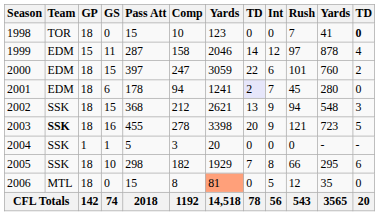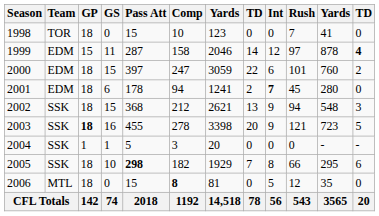(358, 32) bold -> (358, 32) normal
(358, 51) normal -> (358, 51) bold
(249, 88) lavender background -> (249, 88) no background
(271, 88) normal -> (271, 88) bold
(59, 126) bold -> (58, 126) normal
(87, 126) normal -> (87, 126) bold
(134, 164) normal -> (134, 164) bold
(175, 182) normal -> (175, 182) bold
(214, 182) lightsalmon background -> (214, 182) no background
